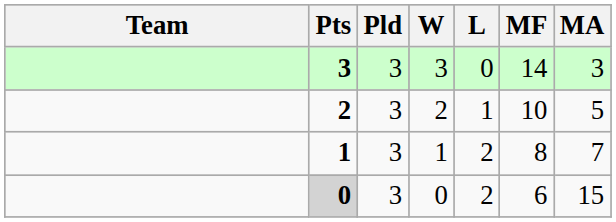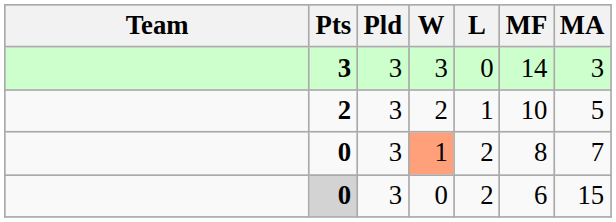(344, 152) 1 -> (344, 152) 0
(441, 152) no background -> (441, 152) lightsalmon background
